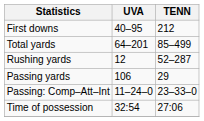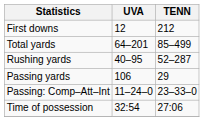(128, 28) 40–95 -> (120, 28) 12
(120, 60) 12 -> (128, 60) 40–95
